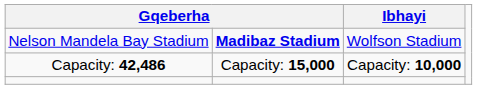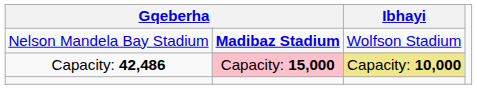(278, 64) no background -> (278, 64) pink background
(404, 64) no background -> (404, 64) khaki background
